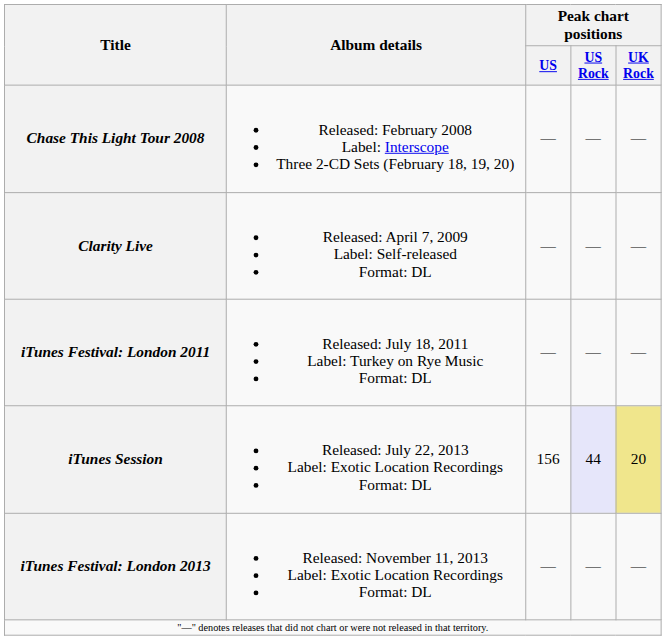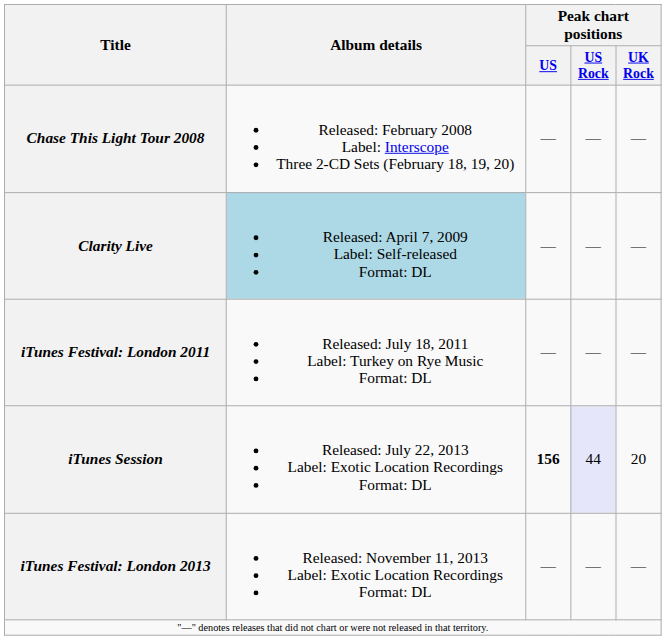(376, 254) no background -> (376, 254) lightblue background
(548, 459) normal -> (548, 459) bold
(638, 459) khaki background -> (638, 459) no background
